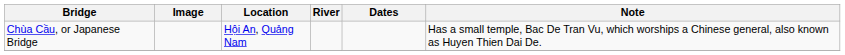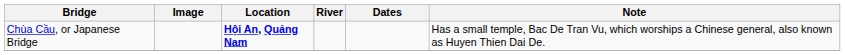(259, 36) normal -> (261, 36) bold
